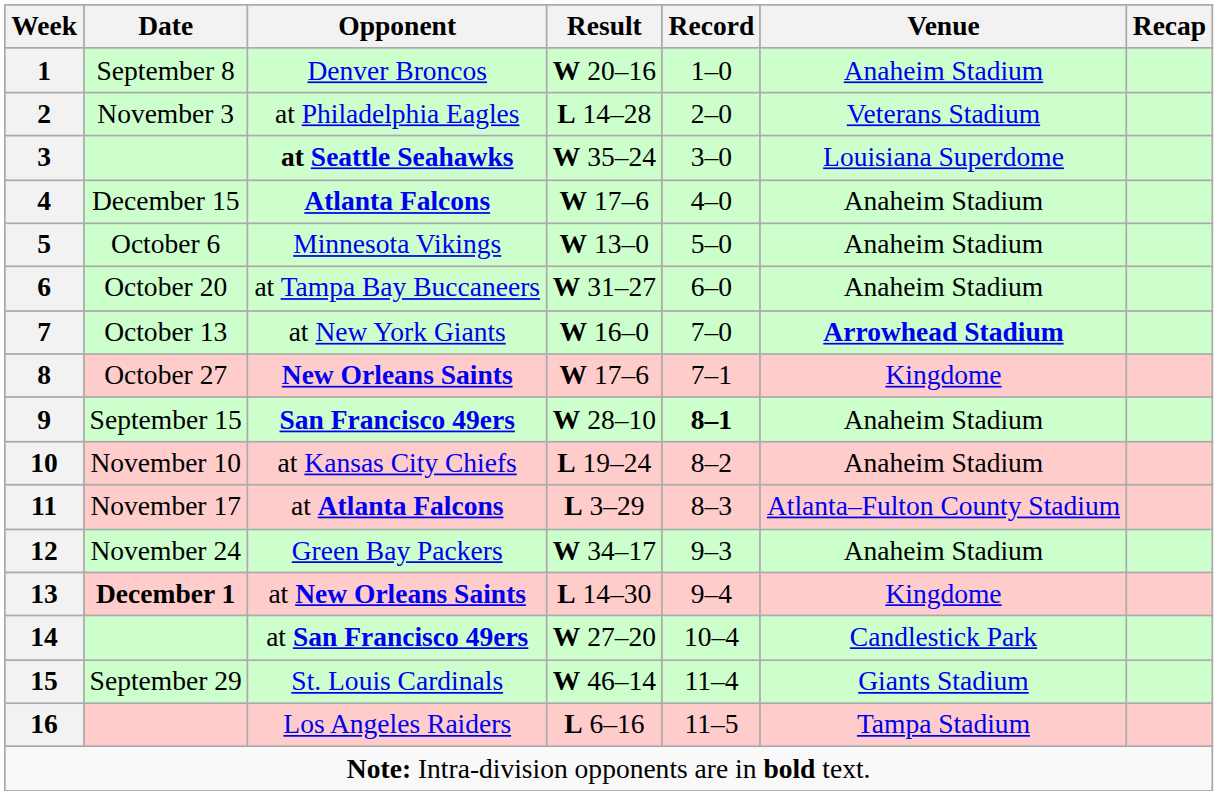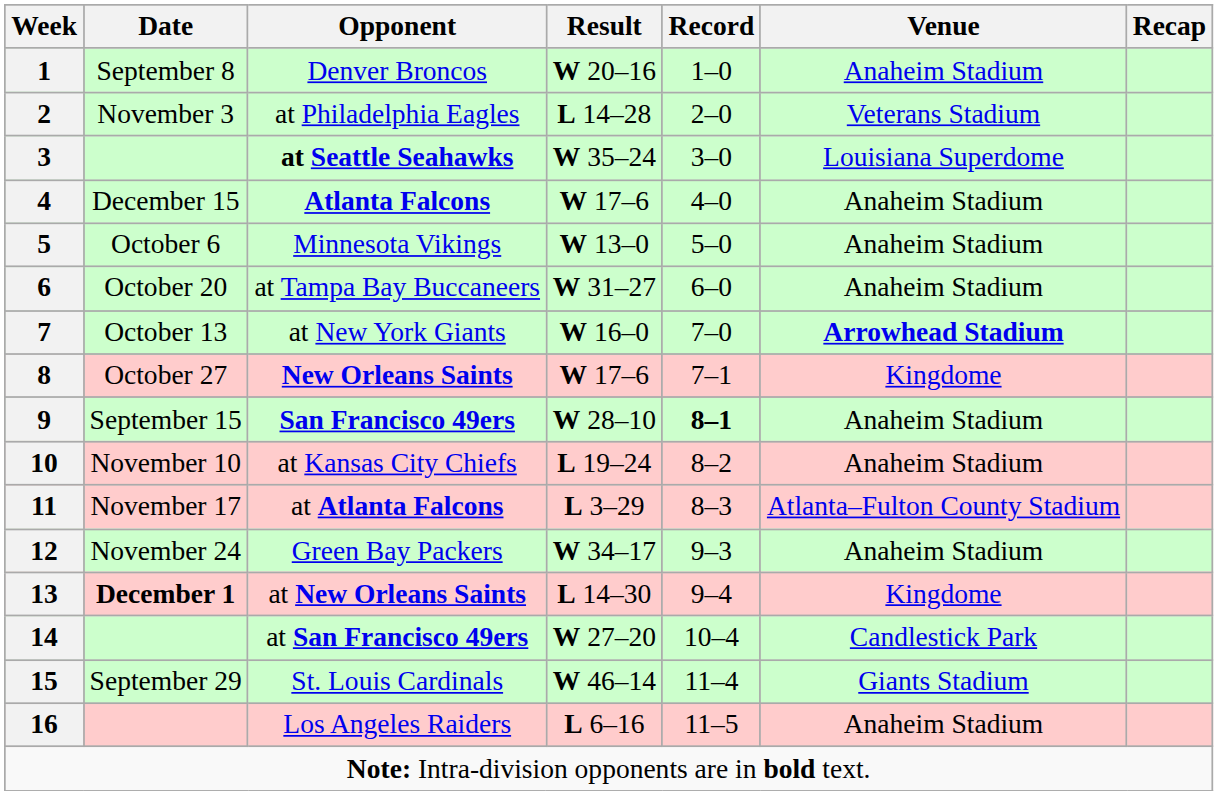(943, 724) Tampa Stadium -> (943, 724) Anaheim Stadium
